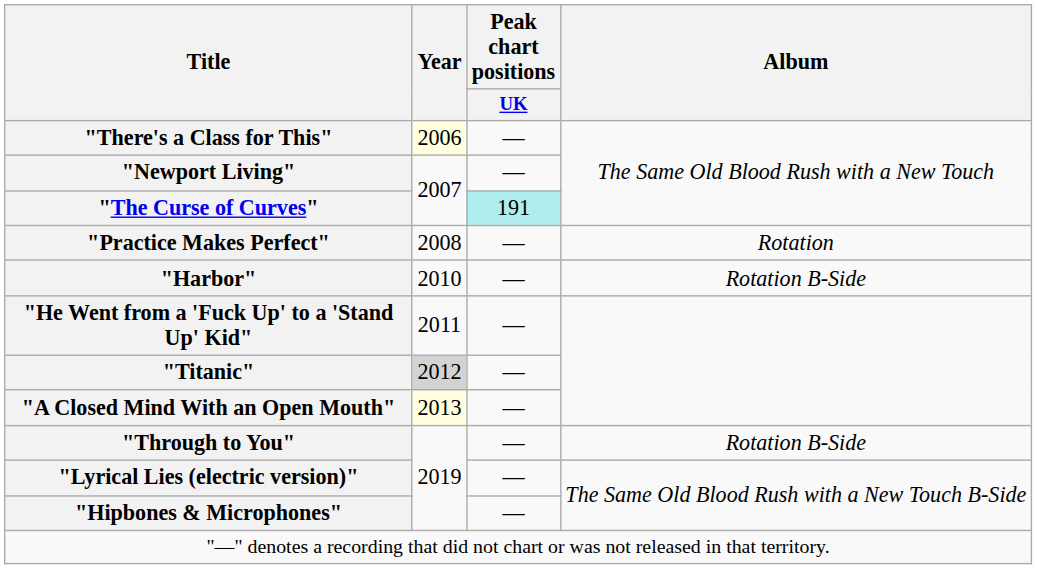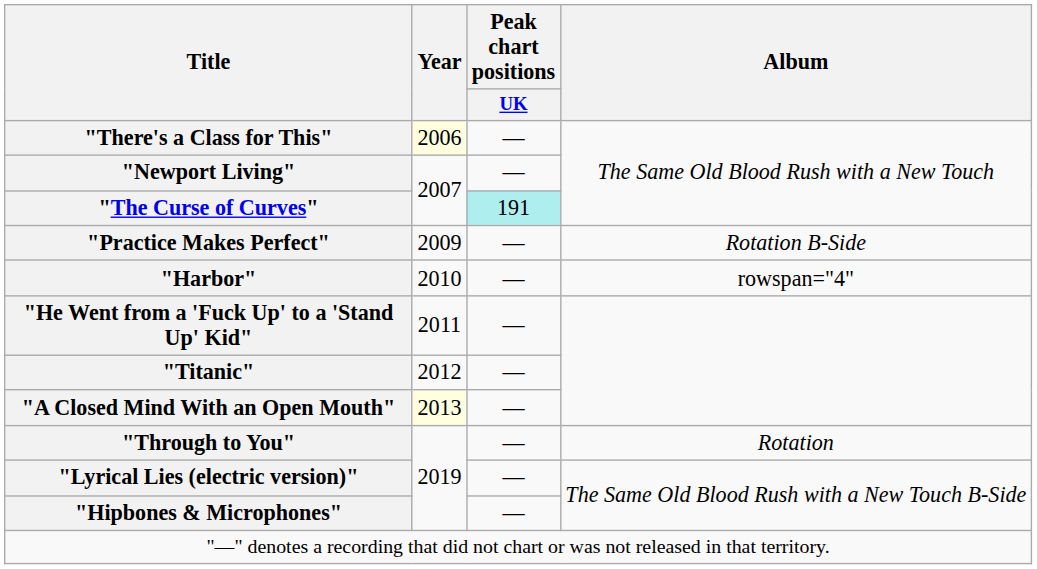(439, 242) 2008 -> (439, 242) 2009
(796, 242) Rotation -> (796, 242) Rotation B-Side
(796, 277) Rotation B-Side -> (796, 277) rowspan="4"
(439, 372) lightgrey background -> (439, 372) no background
(796, 442) Rotation B-Side -> (796, 442) Rotation
